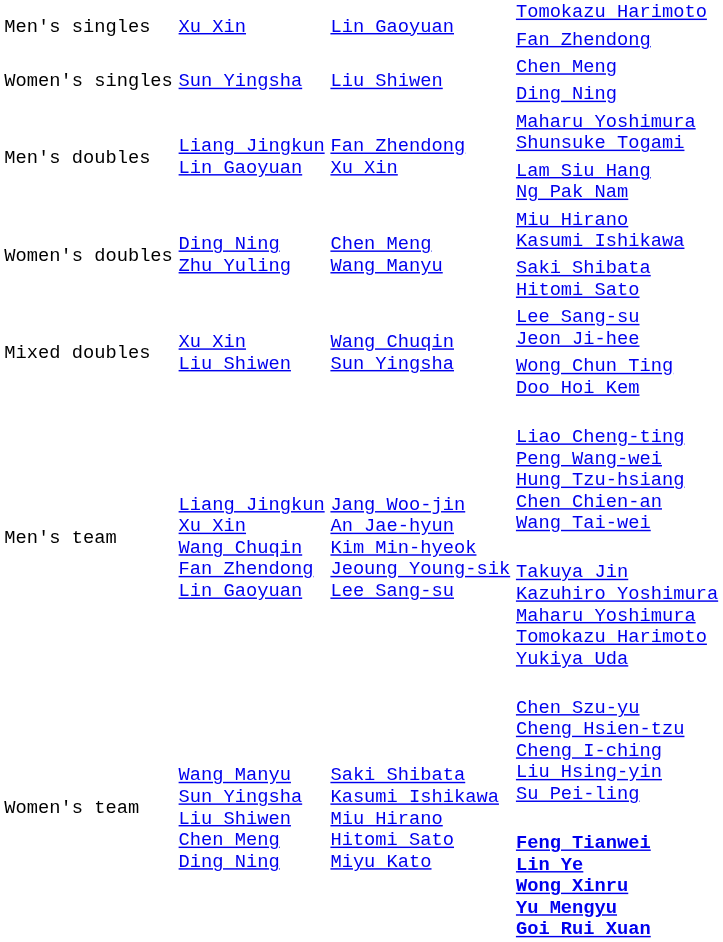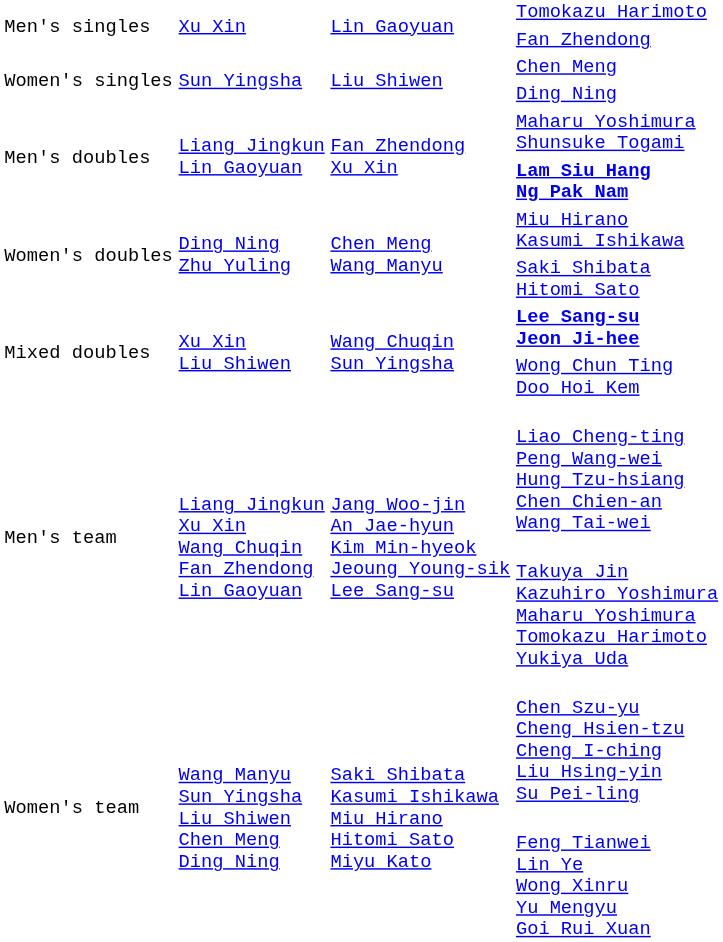(583, 181) normal -> (583, 181) bold
(578, 328) normal -> (578, 328) bold
(583, 886) bold -> (583, 886) normal
